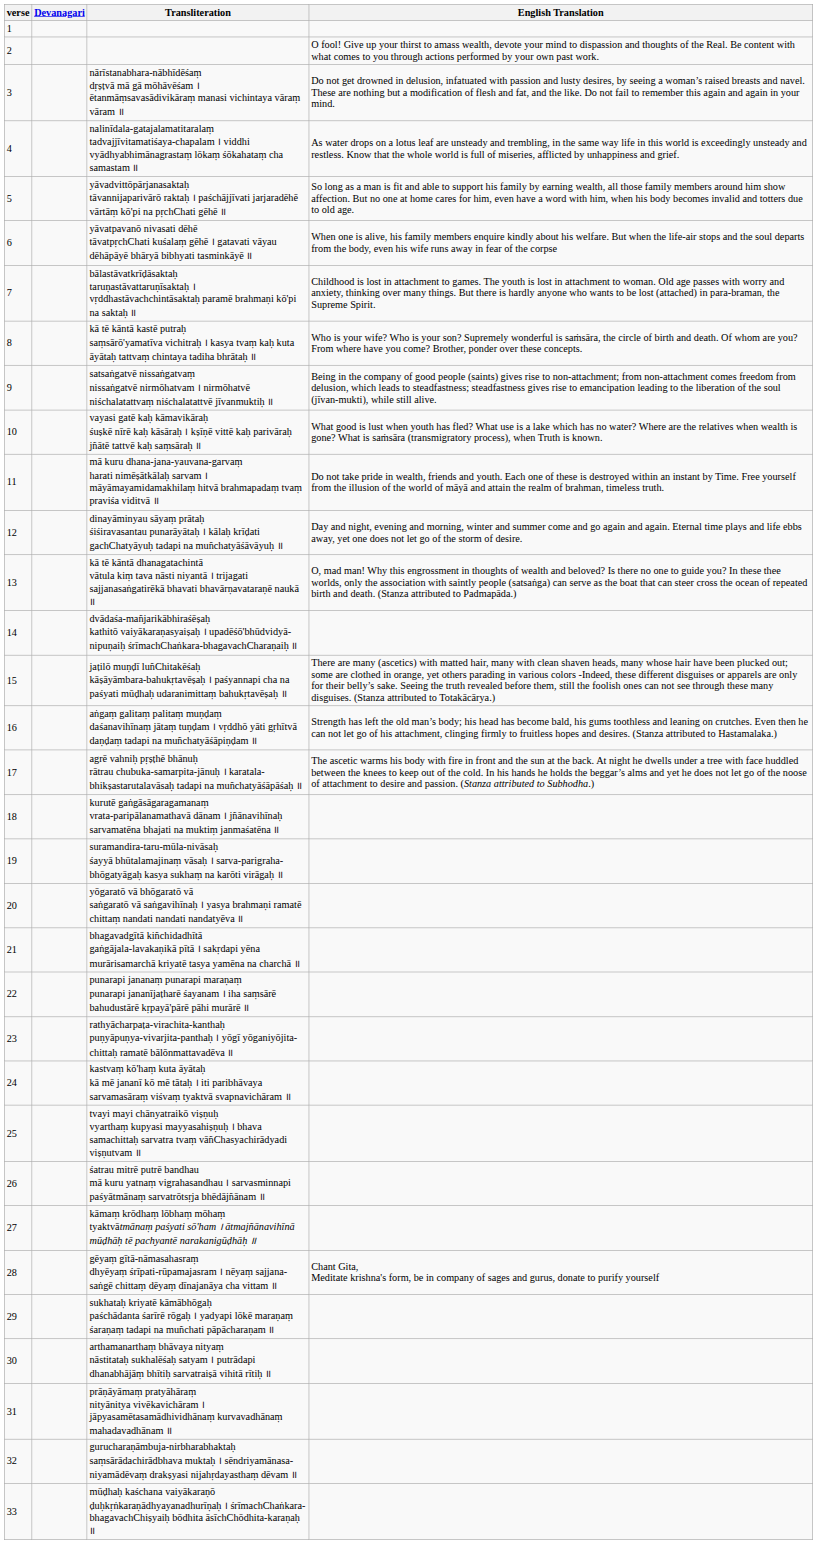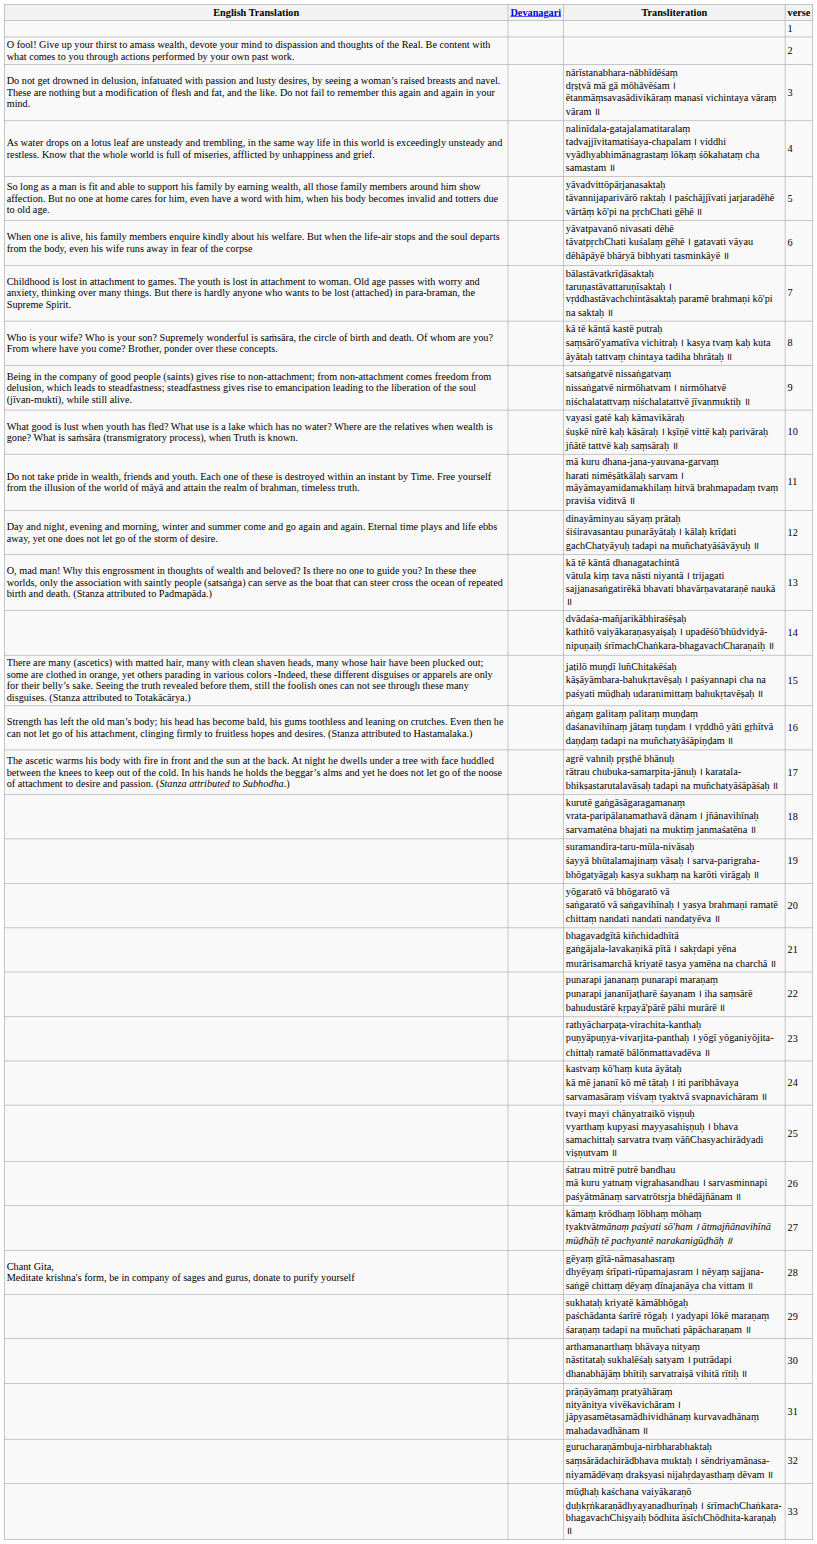columns swapped: (18, 12) <-> (561, 12)
